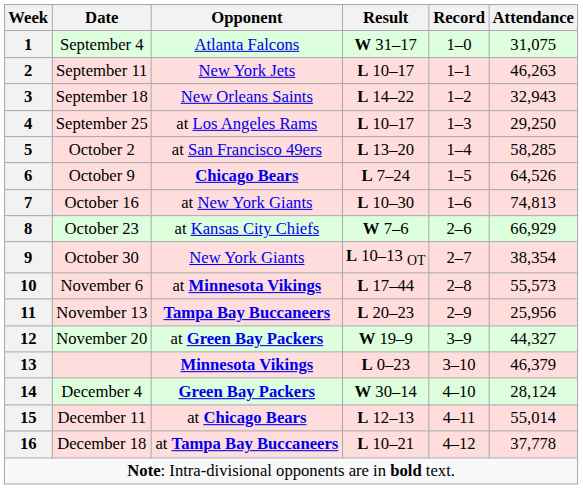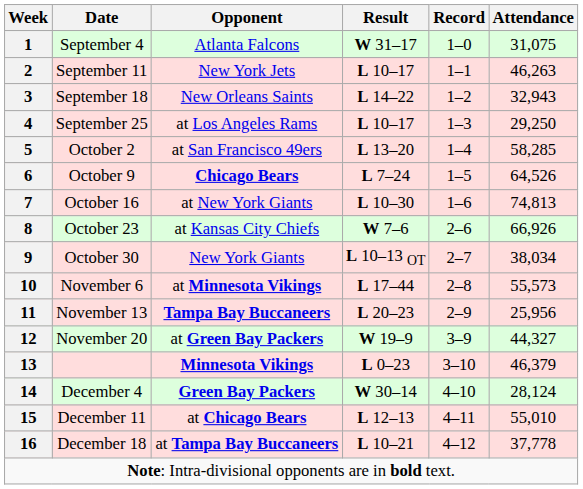(533, 228) 66,929 -> (533, 228) 66,926
(533, 257) 38,354 -> (533, 257) 38,034
(533, 417) 55,014 -> (533, 417) 55,010
